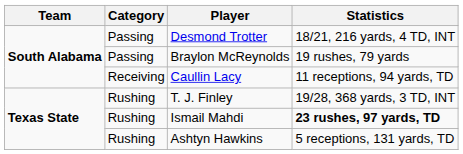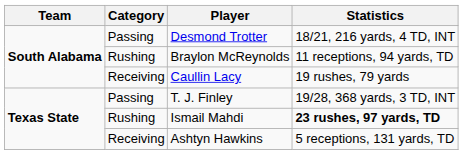(131, 56) Passing -> (131, 56) Rushing
(352, 56) 19 rushes, 79 yards -> (374, 56) 11 receptions, 94 yards, TD
(374, 77) 11 receptions, 94 yards, TD -> (352, 77) 19 rushes, 79 yards
(131, 97) Rushing -> (131, 97) Passing
(131, 139) Rushing -> (136, 139) Receiving
